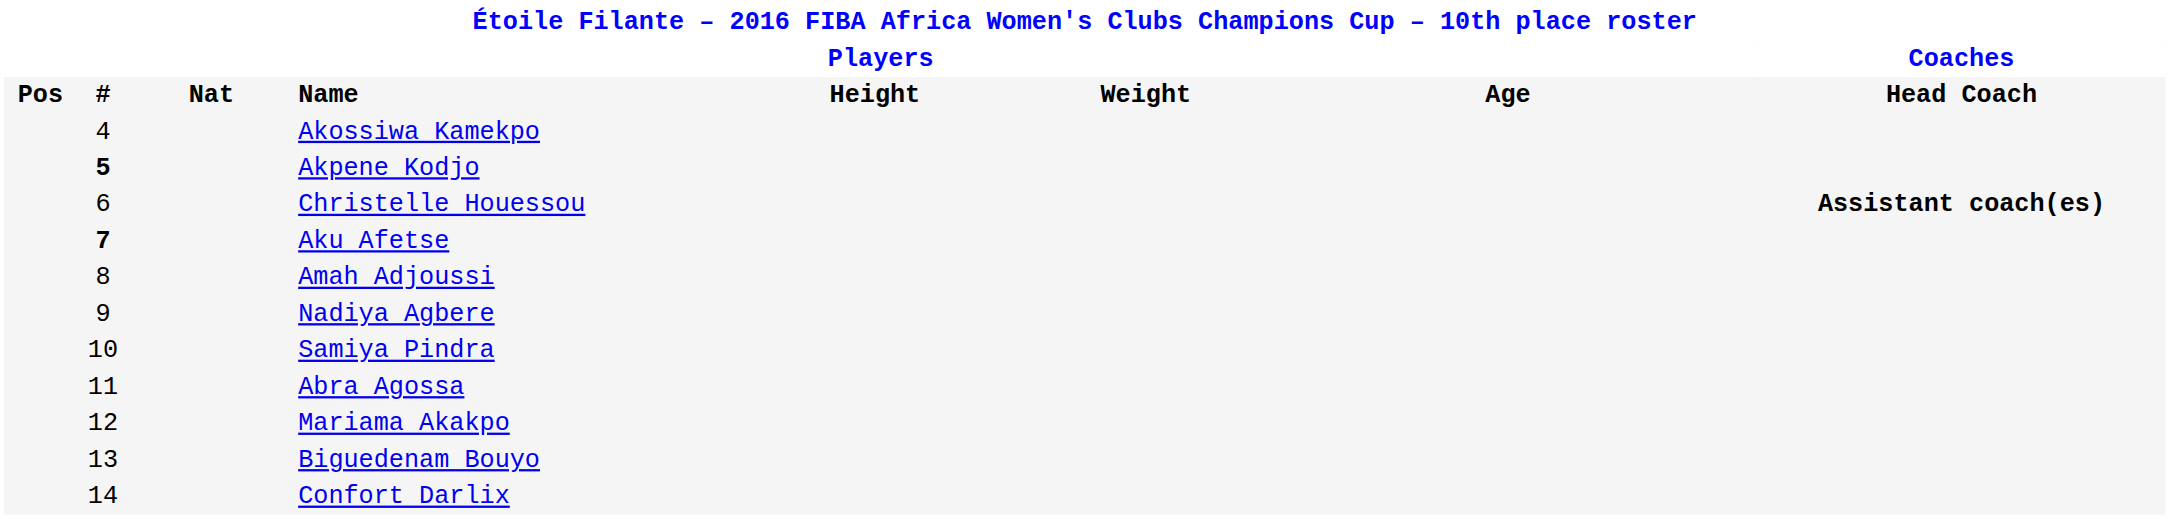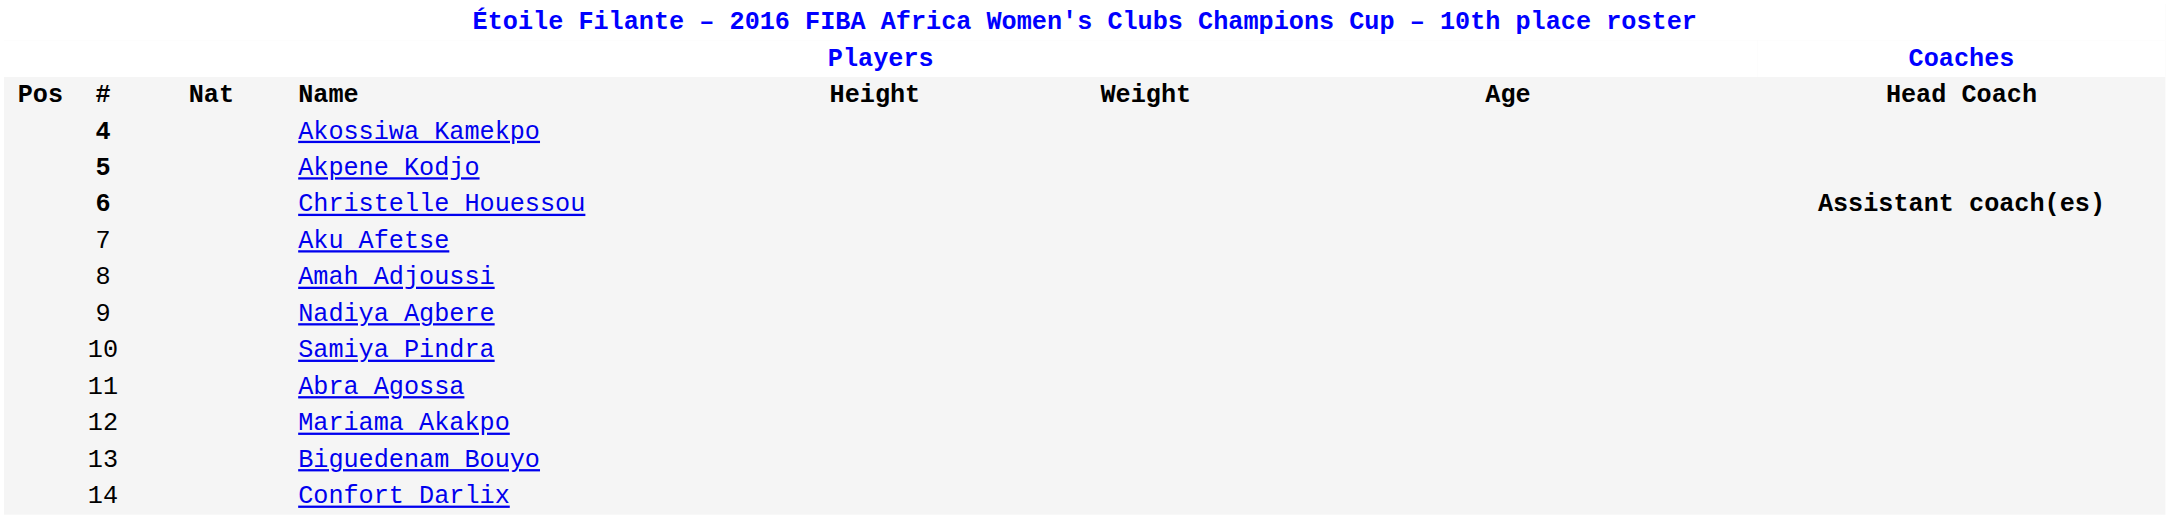(103, 132) normal -> (103, 132) bold
(103, 205) normal -> (103, 205) bold
(103, 241) bold -> (103, 241) normal
